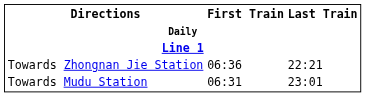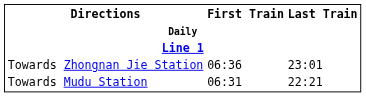(305, 65) 22:21 -> (305, 65) 23:01
(305, 82) 23:01 -> (305, 82) 22:21
